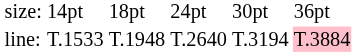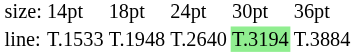(260, 39) no background -> (260, 39) lightgreen background
(322, 39) pink background -> (322, 39) no background
